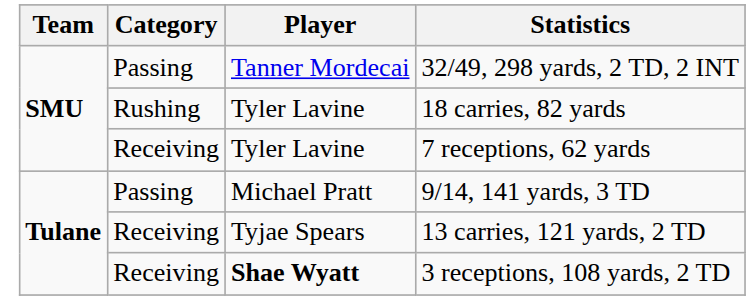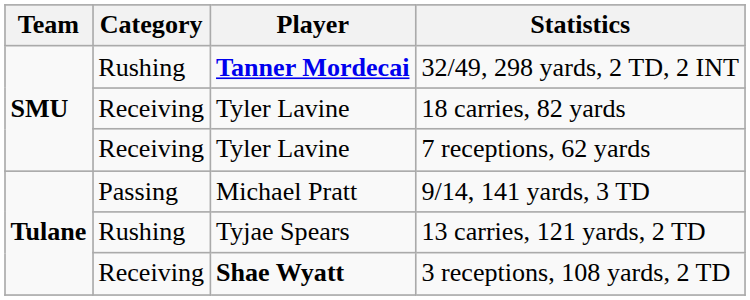(153, 66) Passing -> (142, 66) Rushing
(320, 66) normal -> (313, 66) bold
(157, 107) Rushing -> (151, 107) Receiving
(166, 232) Receiving -> (142, 232) Rushing
